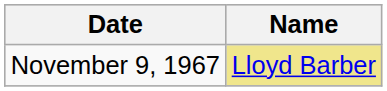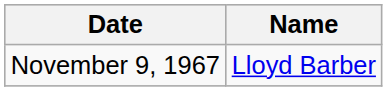(304, 65) khaki background -> (304, 65) no background
